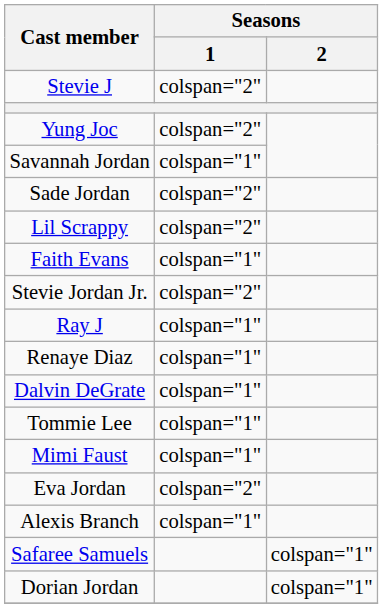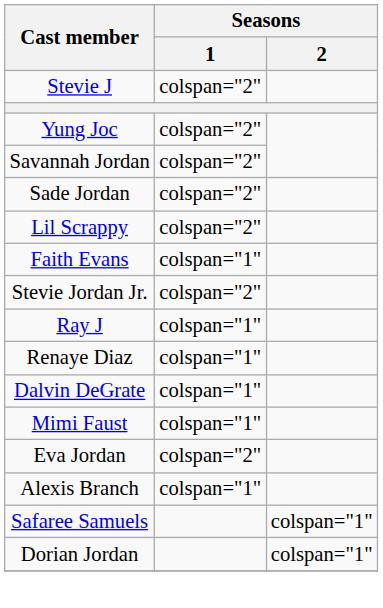(210, 161) colspan="1" -> (210, 161) colspan="2"
- row: (80, 423)
